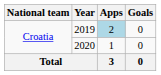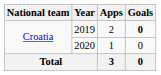(111, 29) lightblue background -> (111, 29) no background
(140, 29) normal -> (140, 29) bold
